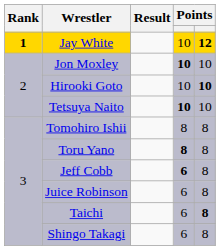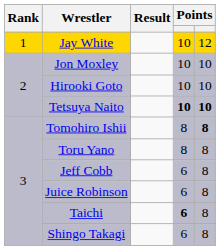(23, 42) bold -> (23, 42) normal
(205, 42) bold -> (205, 42) normal
(184, 63) bold -> (184, 63) normal
(205, 85) bold -> (205, 85) normal
(205, 106) normal -> (205, 106) bold
(205, 127) normal -> (205, 127) bold
(184, 149) bold -> (184, 149) normal
(184, 170) bold -> (184, 170) normal
(184, 213) normal -> (184, 213) bold
(205, 213) bold -> (205, 213) normal
